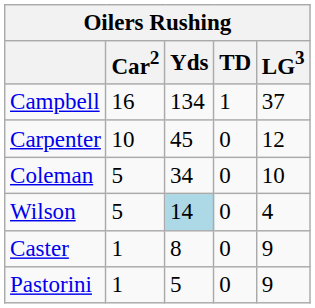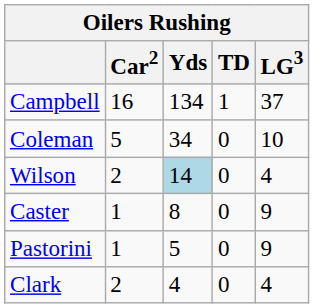- row: (55, 138)
(117, 211) 5 -> (116, 175) 2
+ row: (36, 284)
